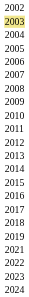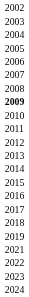(15, 21) khaki background -> (15, 21) no background
(15, 102) normal -> (15, 102) bold
